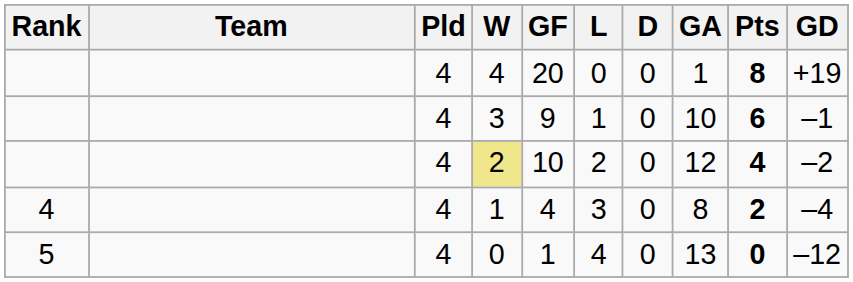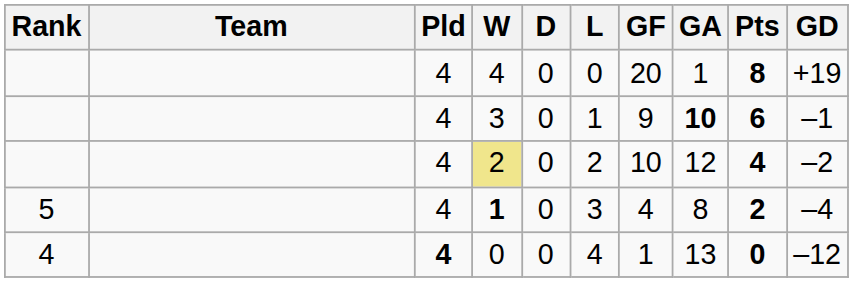columns swapped: (648, 27) <-> (548, 27)
(700, 118) normal -> (700, 118) bold
(47, 208) 4 -> (47, 208) 5
(497, 208) normal -> (497, 208) bold
(47, 254) 5 -> (47, 254) 4
(443, 254) normal -> (443, 254) bold
